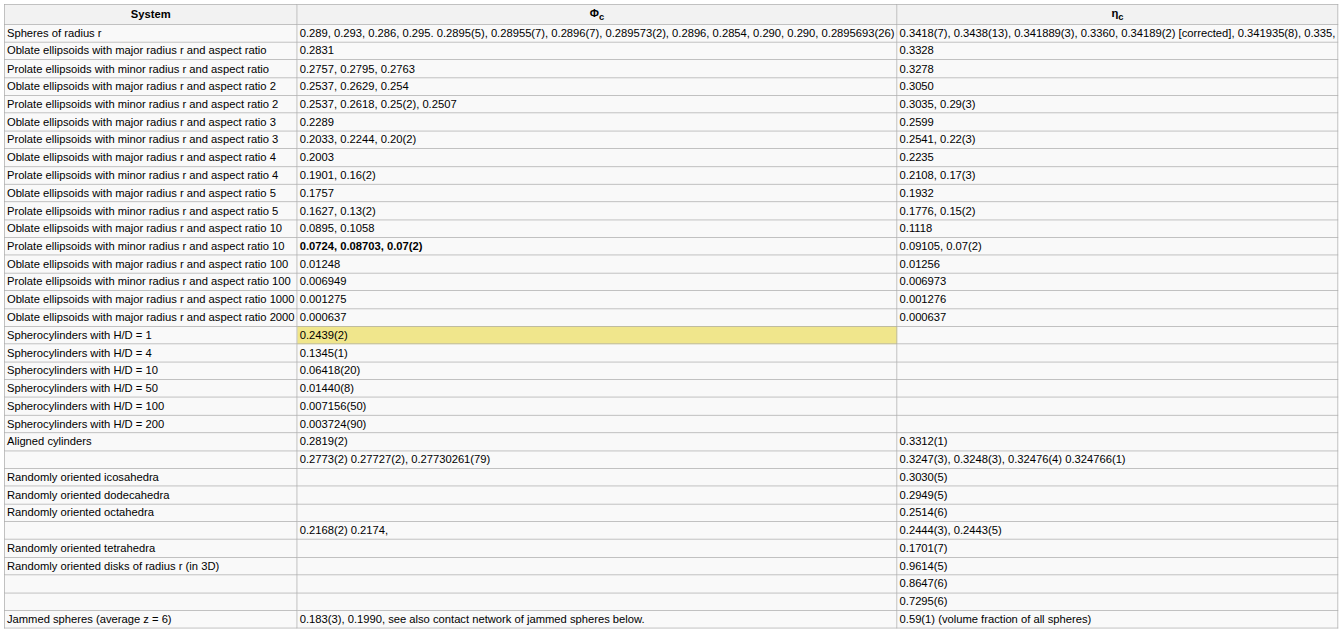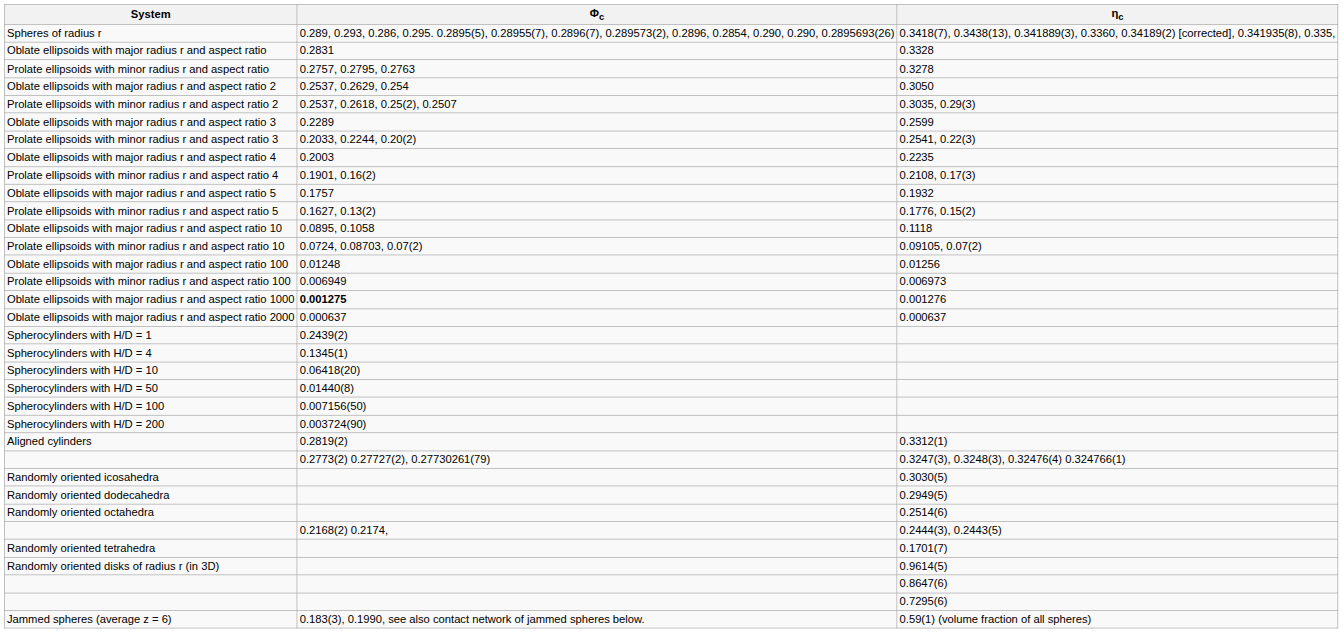(361, 246) bold -> (361, 246) normal
(323, 299) normal -> (323, 299) bold
(324, 335) khaki background -> (324, 335) no background
